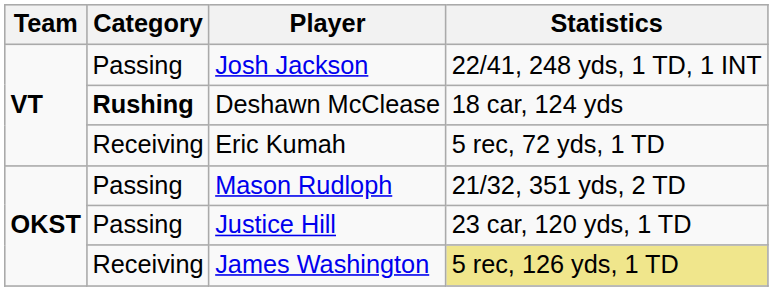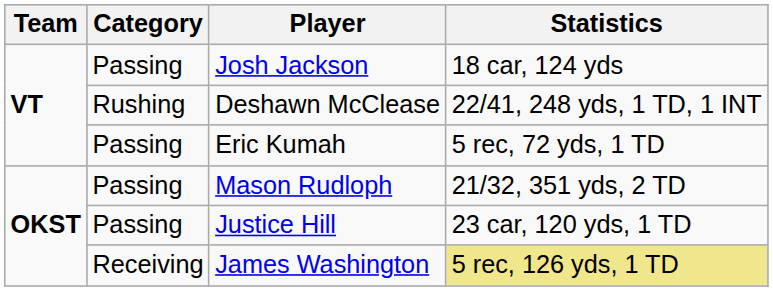(607, 64) 22/41, 248 yds, 1 TD, 1 INT -> (537, 64) 18 car, 124 yds
(143, 104) bold -> (139, 104) normal
(537, 104) 18 car, 124 yds -> (607, 104) 22/41, 248 yds, 1 TD, 1 INT
(148, 144) Receiving -> (137, 144) Passing
